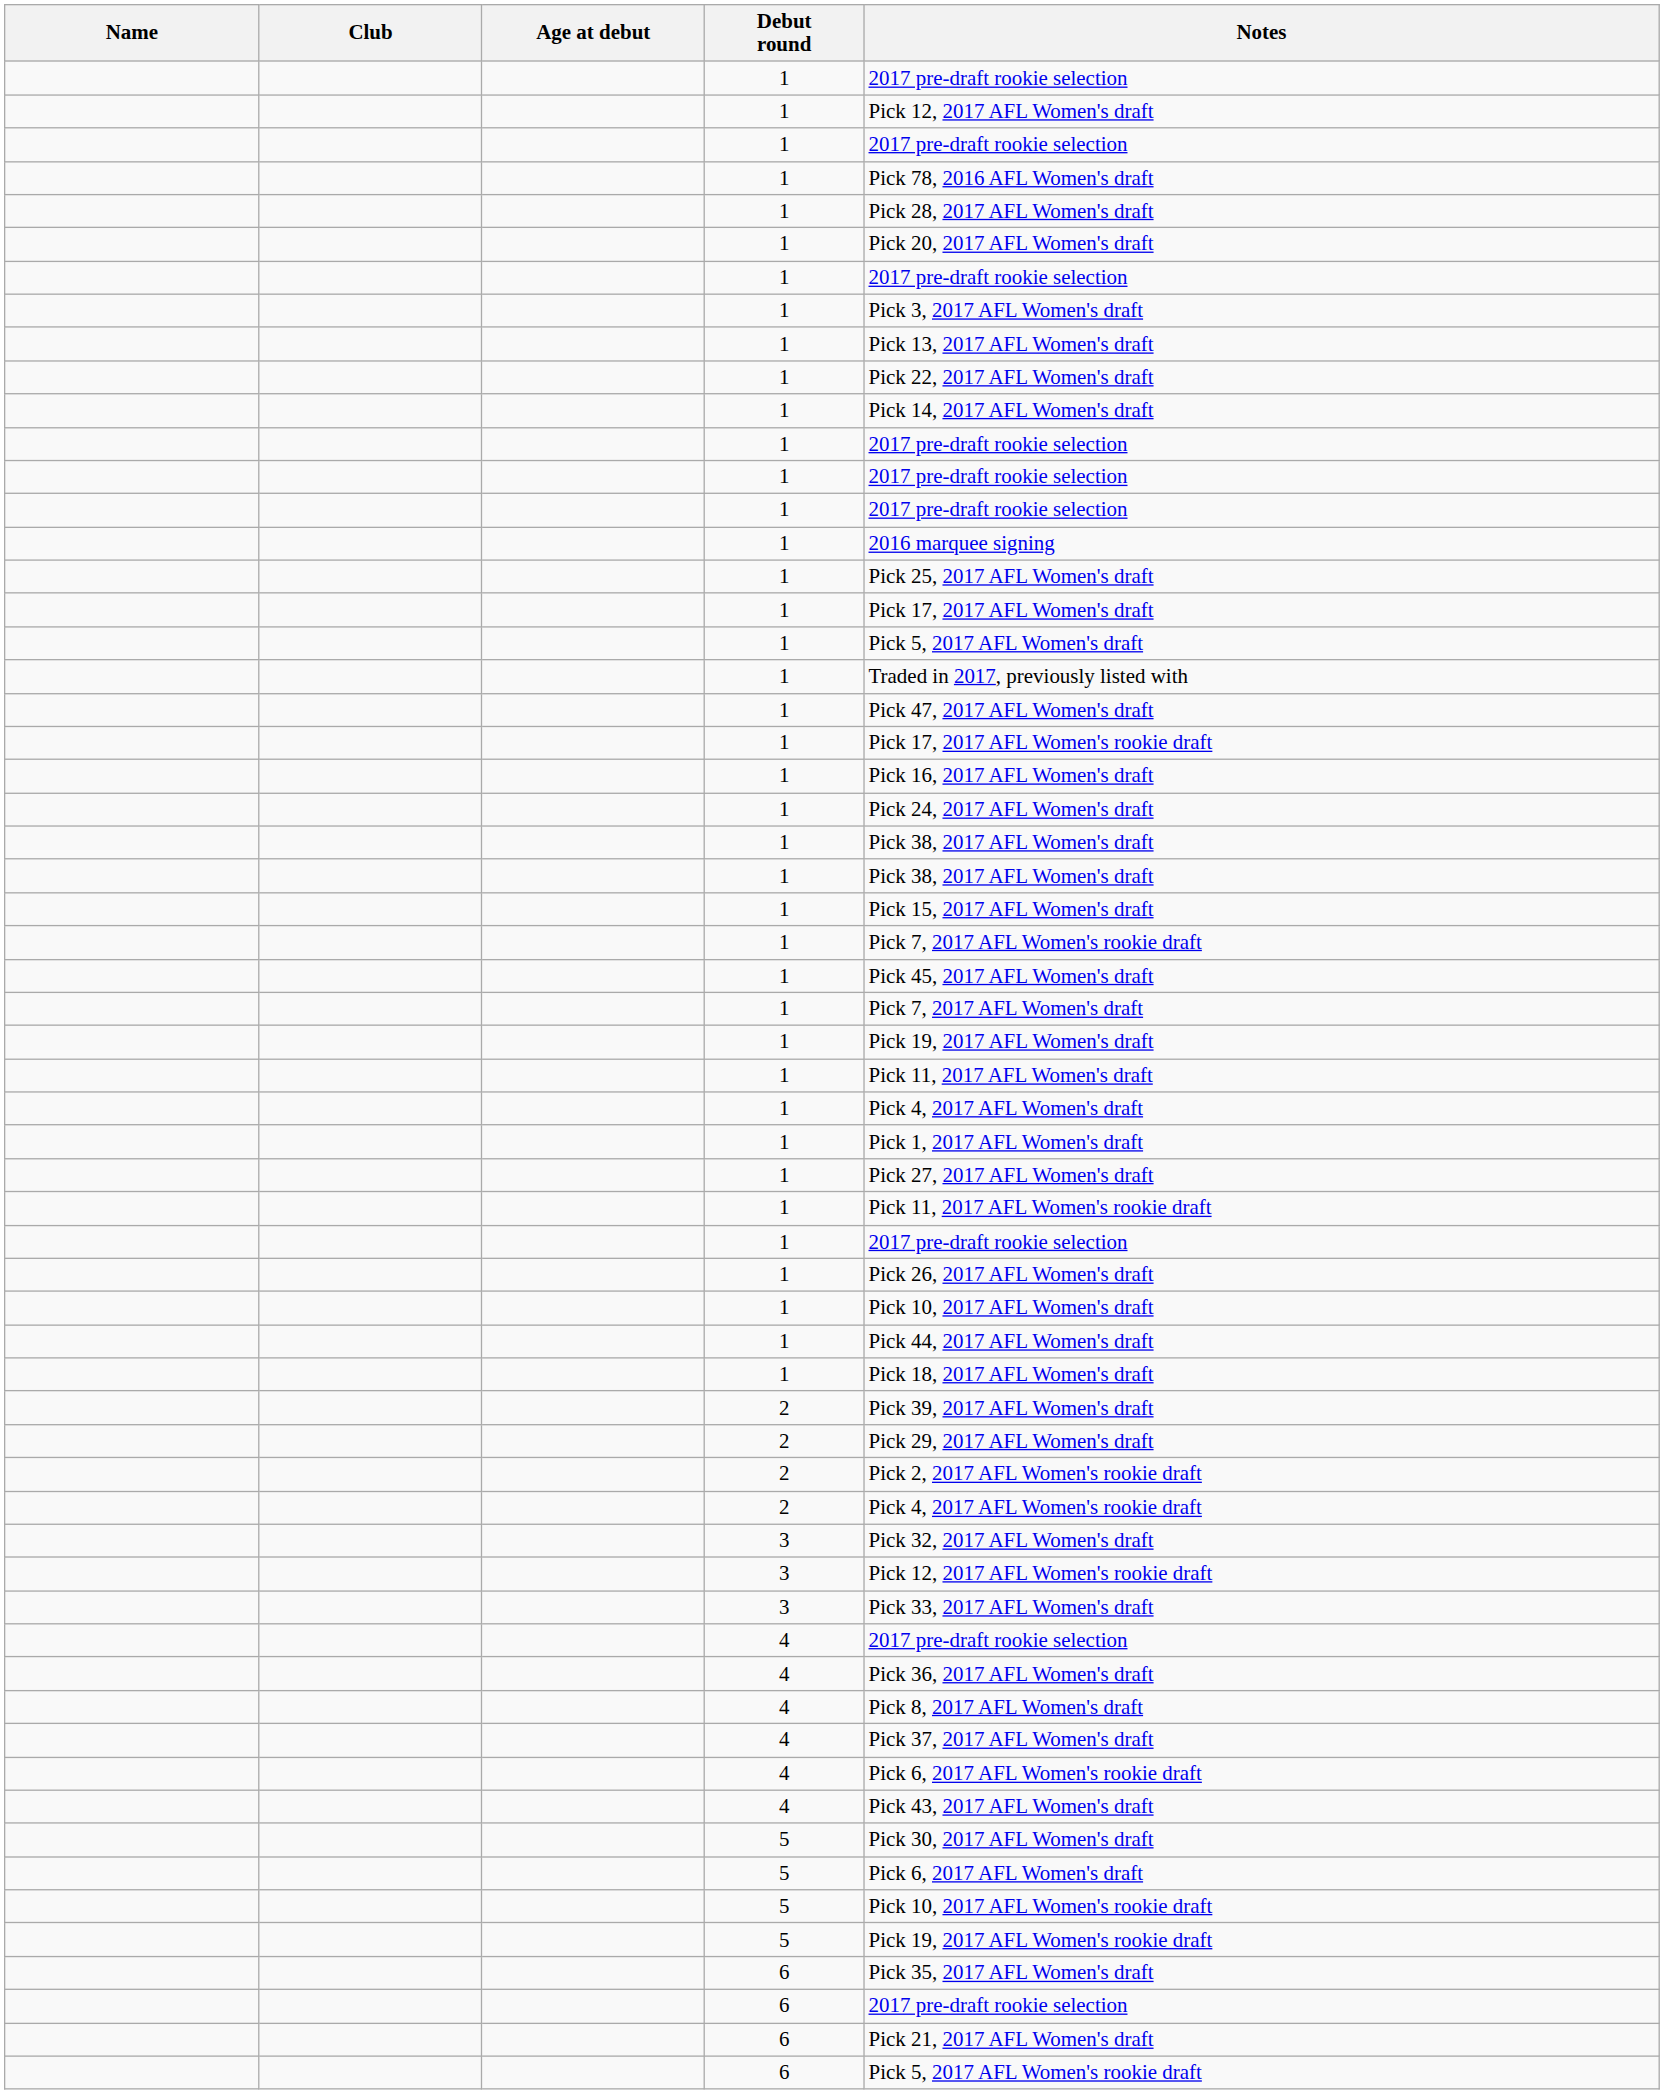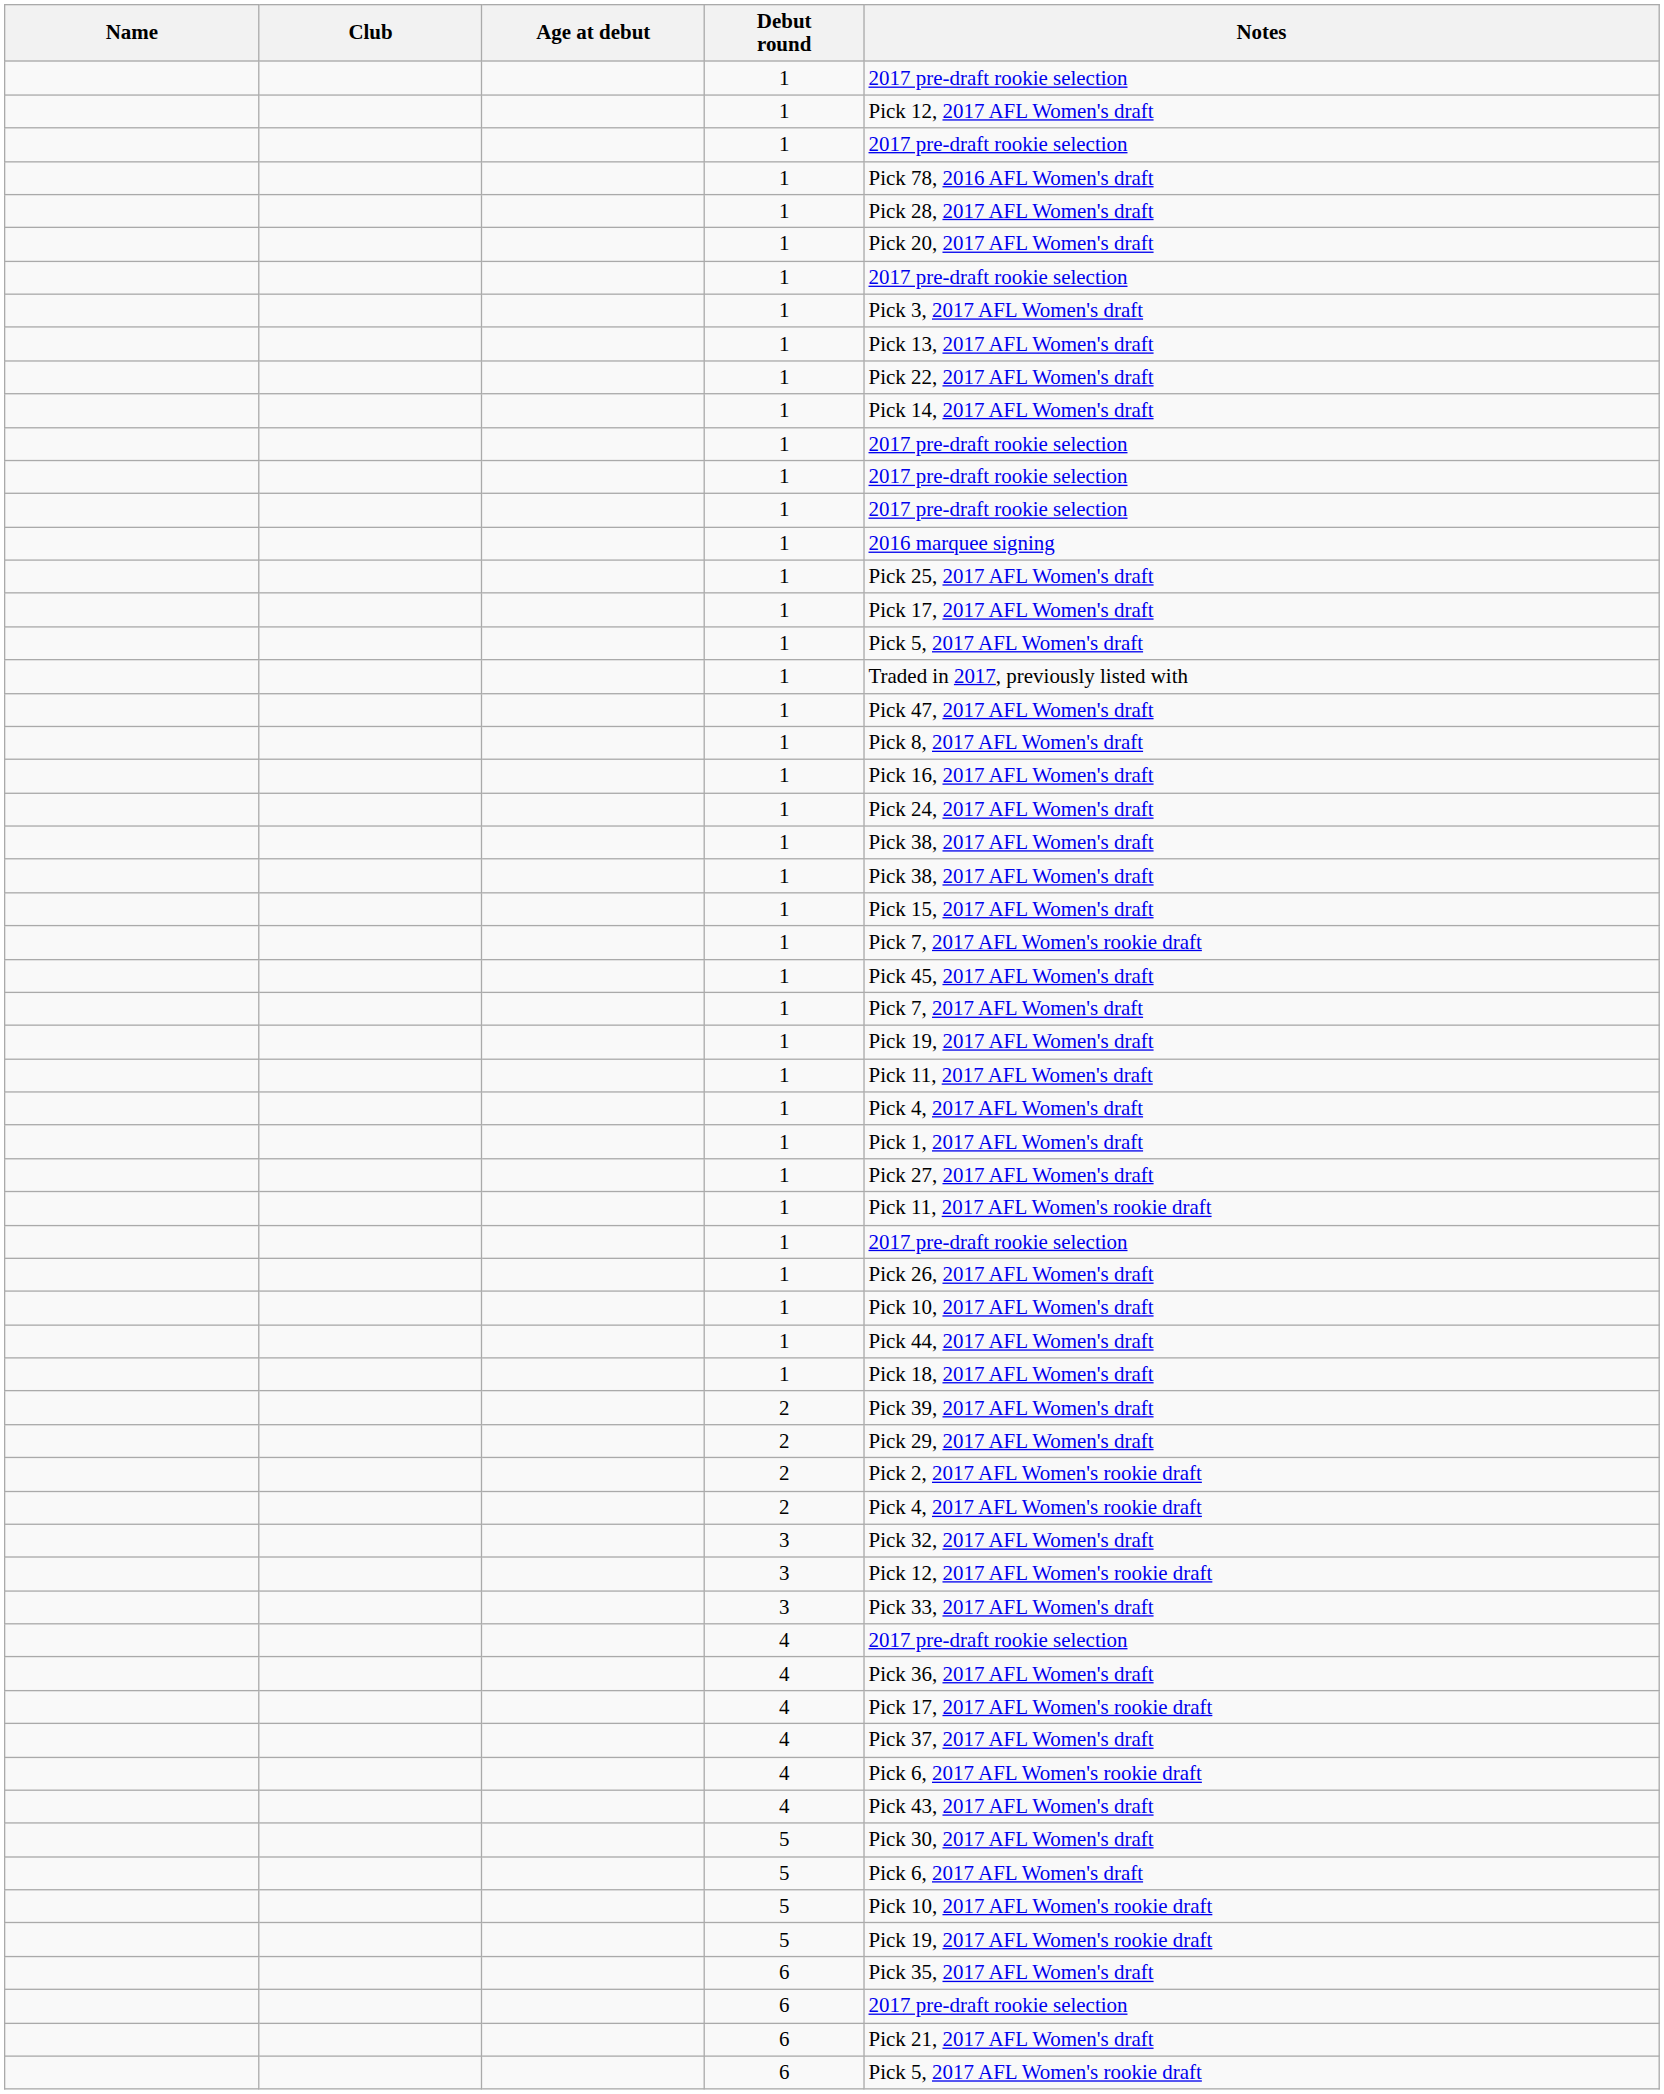(1040, 742) Pick 17, 2017 AFL Women's rookie draft -> (1006, 742) Pick 8, 2017 AFL Women's draft
(1006, 1706) Pick 8, 2017 AFL Women's draft -> (1040, 1706) Pick 17, 2017 AFL Women's rookie draft
